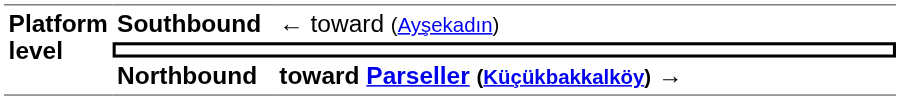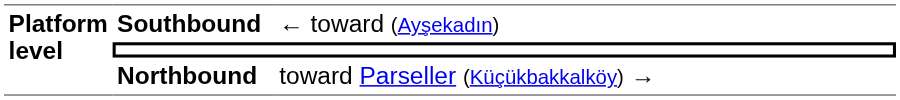(481, 75) bold -> (467, 75) normal
